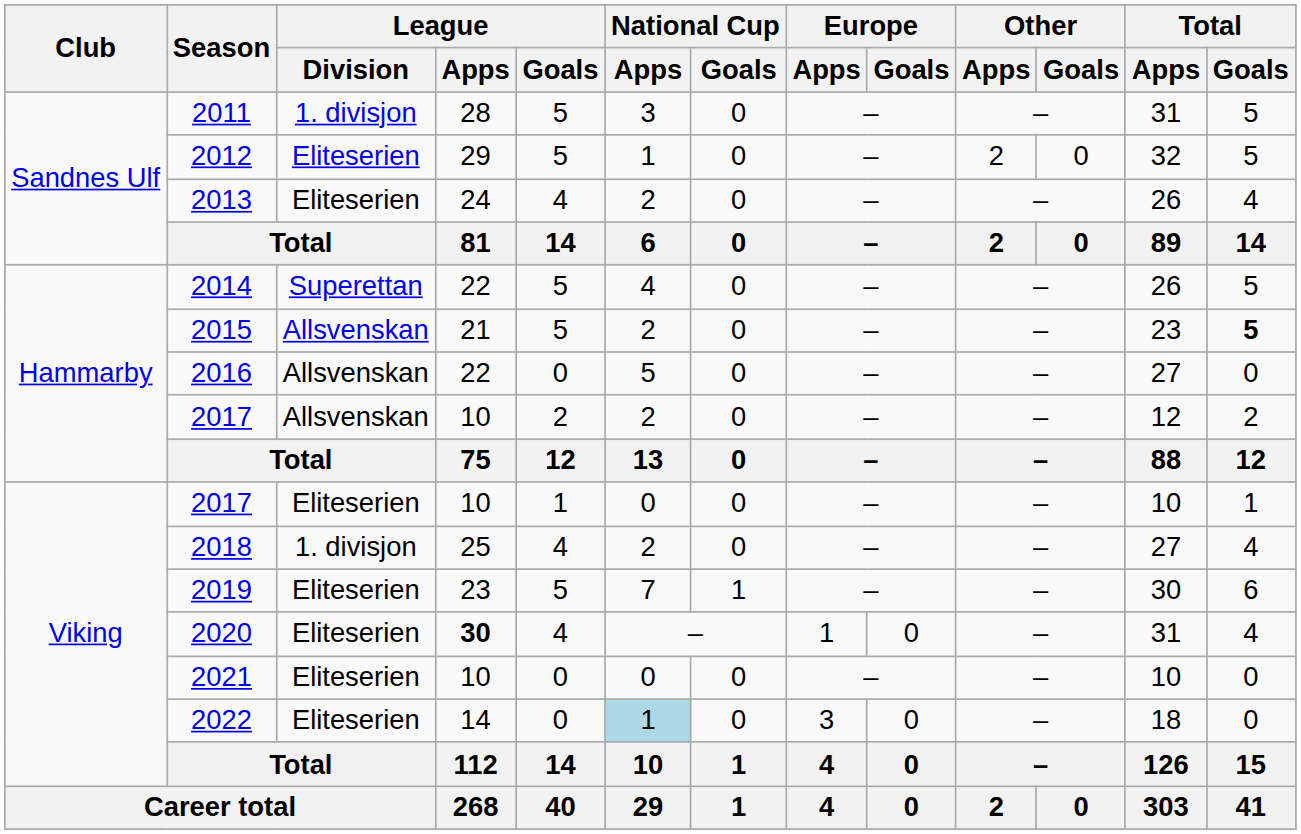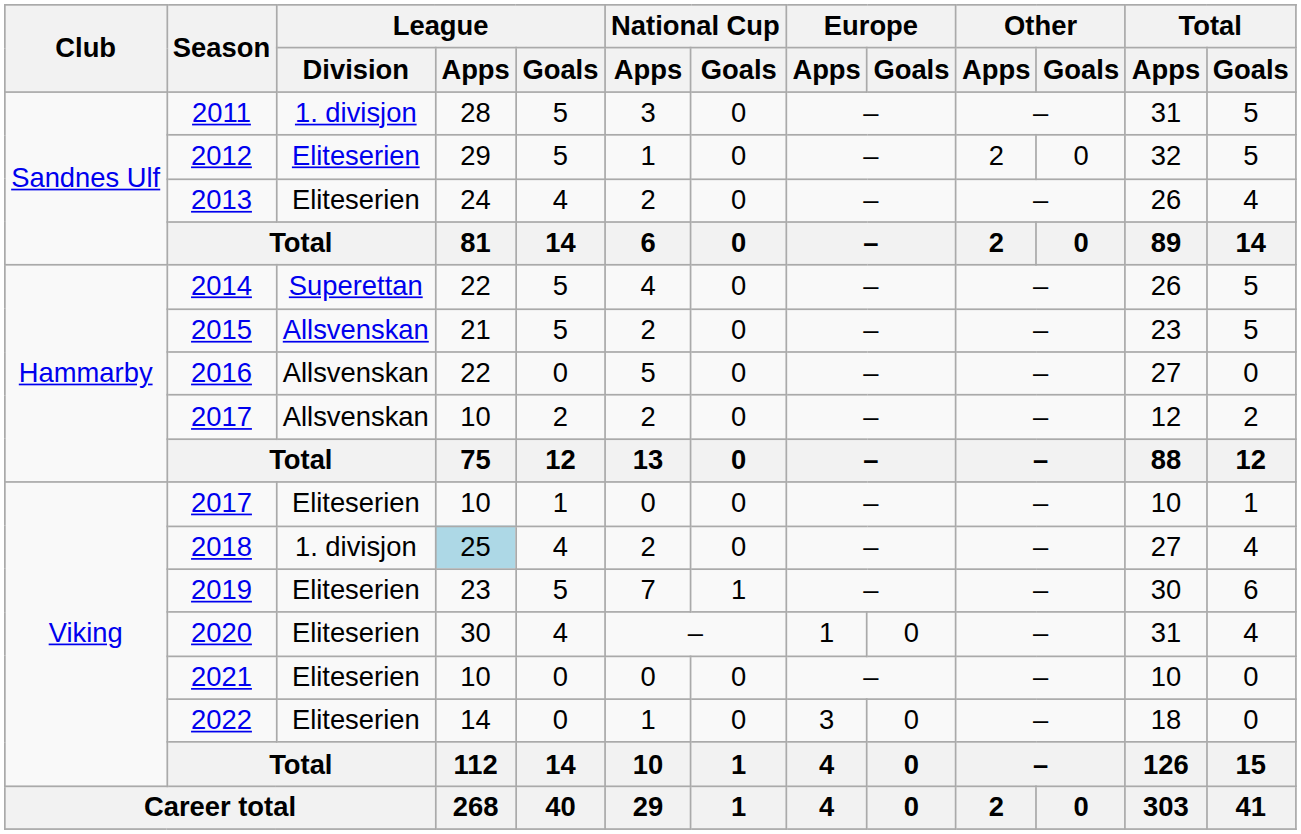(1251, 329) bold -> (1251, 329) normal
(476, 546) no background -> (476, 546) lightblue background
(476, 633) bold -> (476, 633) normal
(648, 720) lightblue background -> (648, 720) no background
